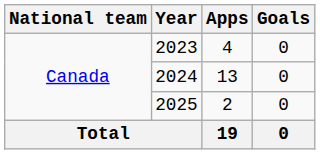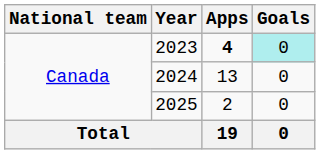(227, 48) normal -> (227, 48) bold
(284, 48) no background -> (284, 48) paleturquoise background
